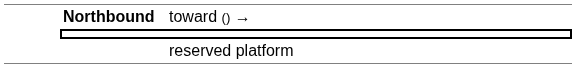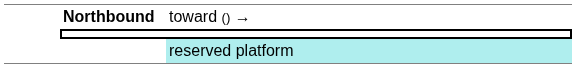(231, 50) no background -> (231, 50) paleturquoise background
